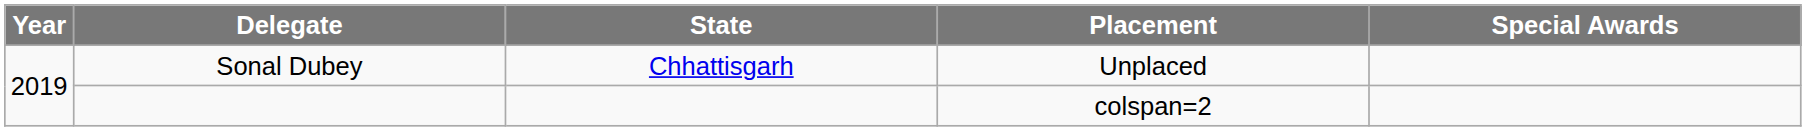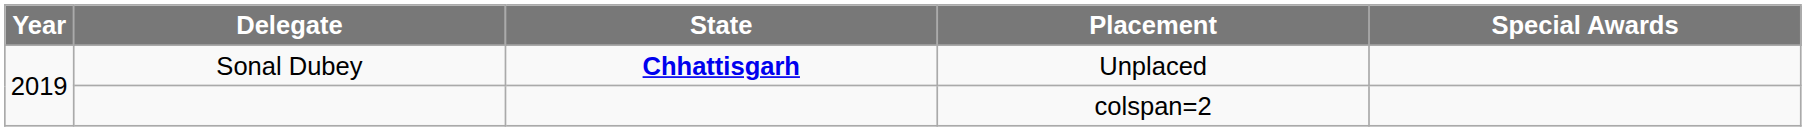(721, 66) normal -> (721, 66) bold
